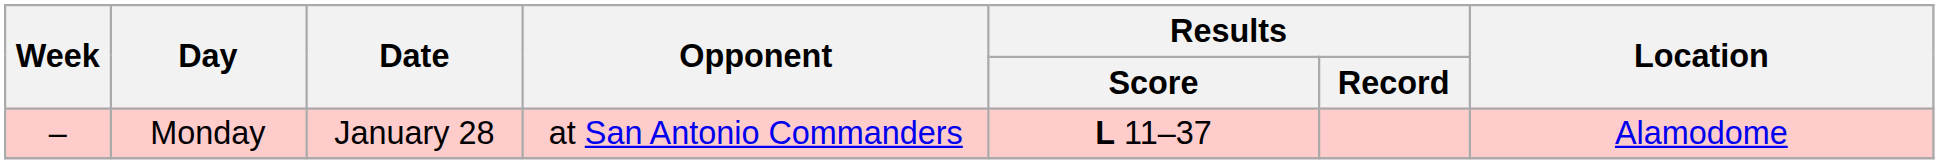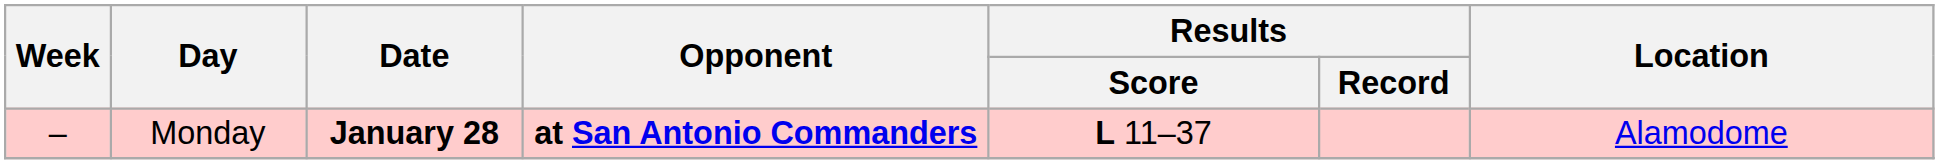(414, 133) normal -> (414, 133) bold
(756, 133) normal -> (756, 133) bold
